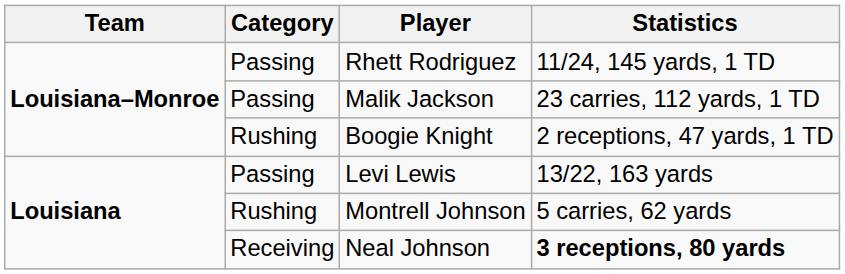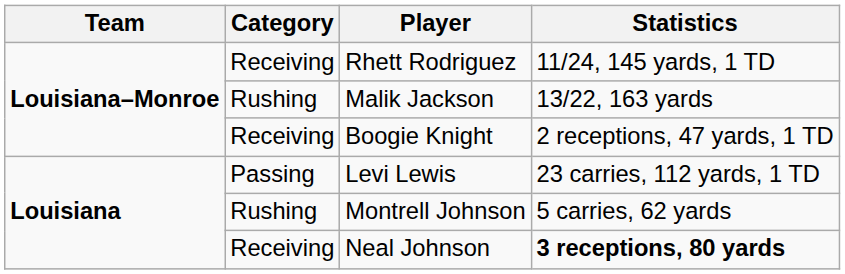(272, 61) Passing -> (282, 61) Receiving
(272, 99) Passing -> (274, 99) Rushing
(678, 99) 23 carries, 112 yards, 1 TD -> (625, 99) 13/22, 163 yards
(274, 136) Rushing -> (282, 136) Receiving
(625, 174) 13/22, 163 yards -> (678, 174) 23 carries, 112 yards, 1 TD
